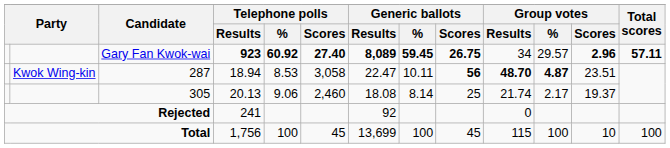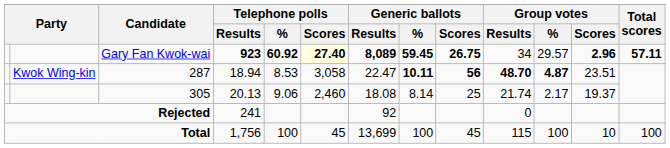(330, 53) no background -> (330, 53) lightyellow background
(418, 73) normal -> (418, 73) bold
